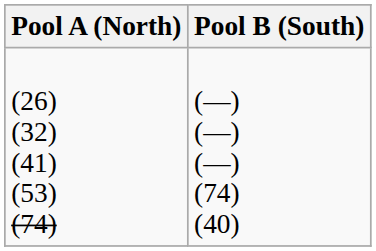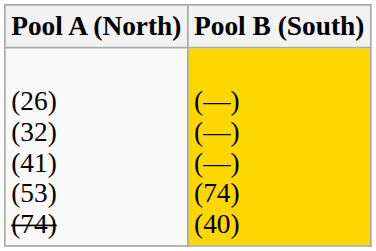(217, 161) no background -> (217, 161) gold background
